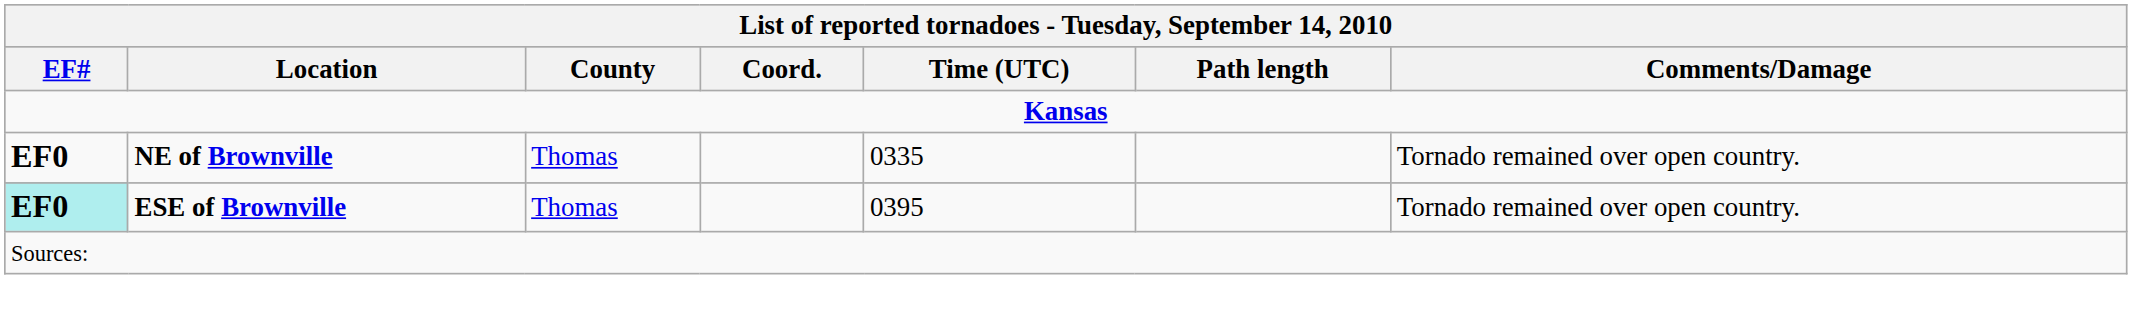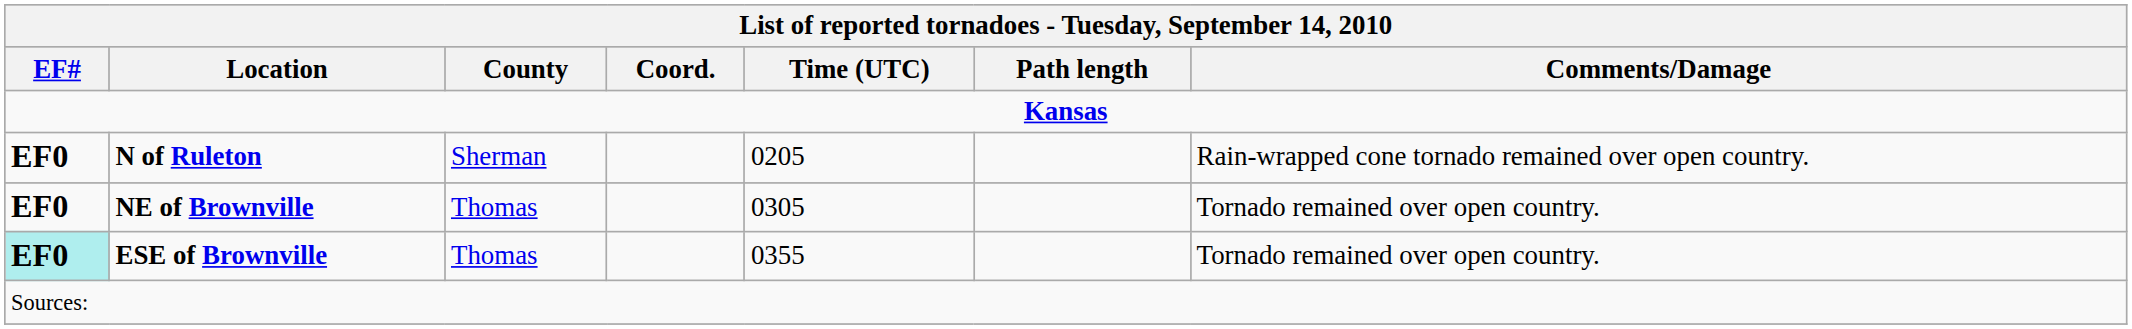+ row: (189, 157)
(897, 157) 0335 -> (778, 206) 0305
(897, 206) 0395 -> (778, 255) 0355
